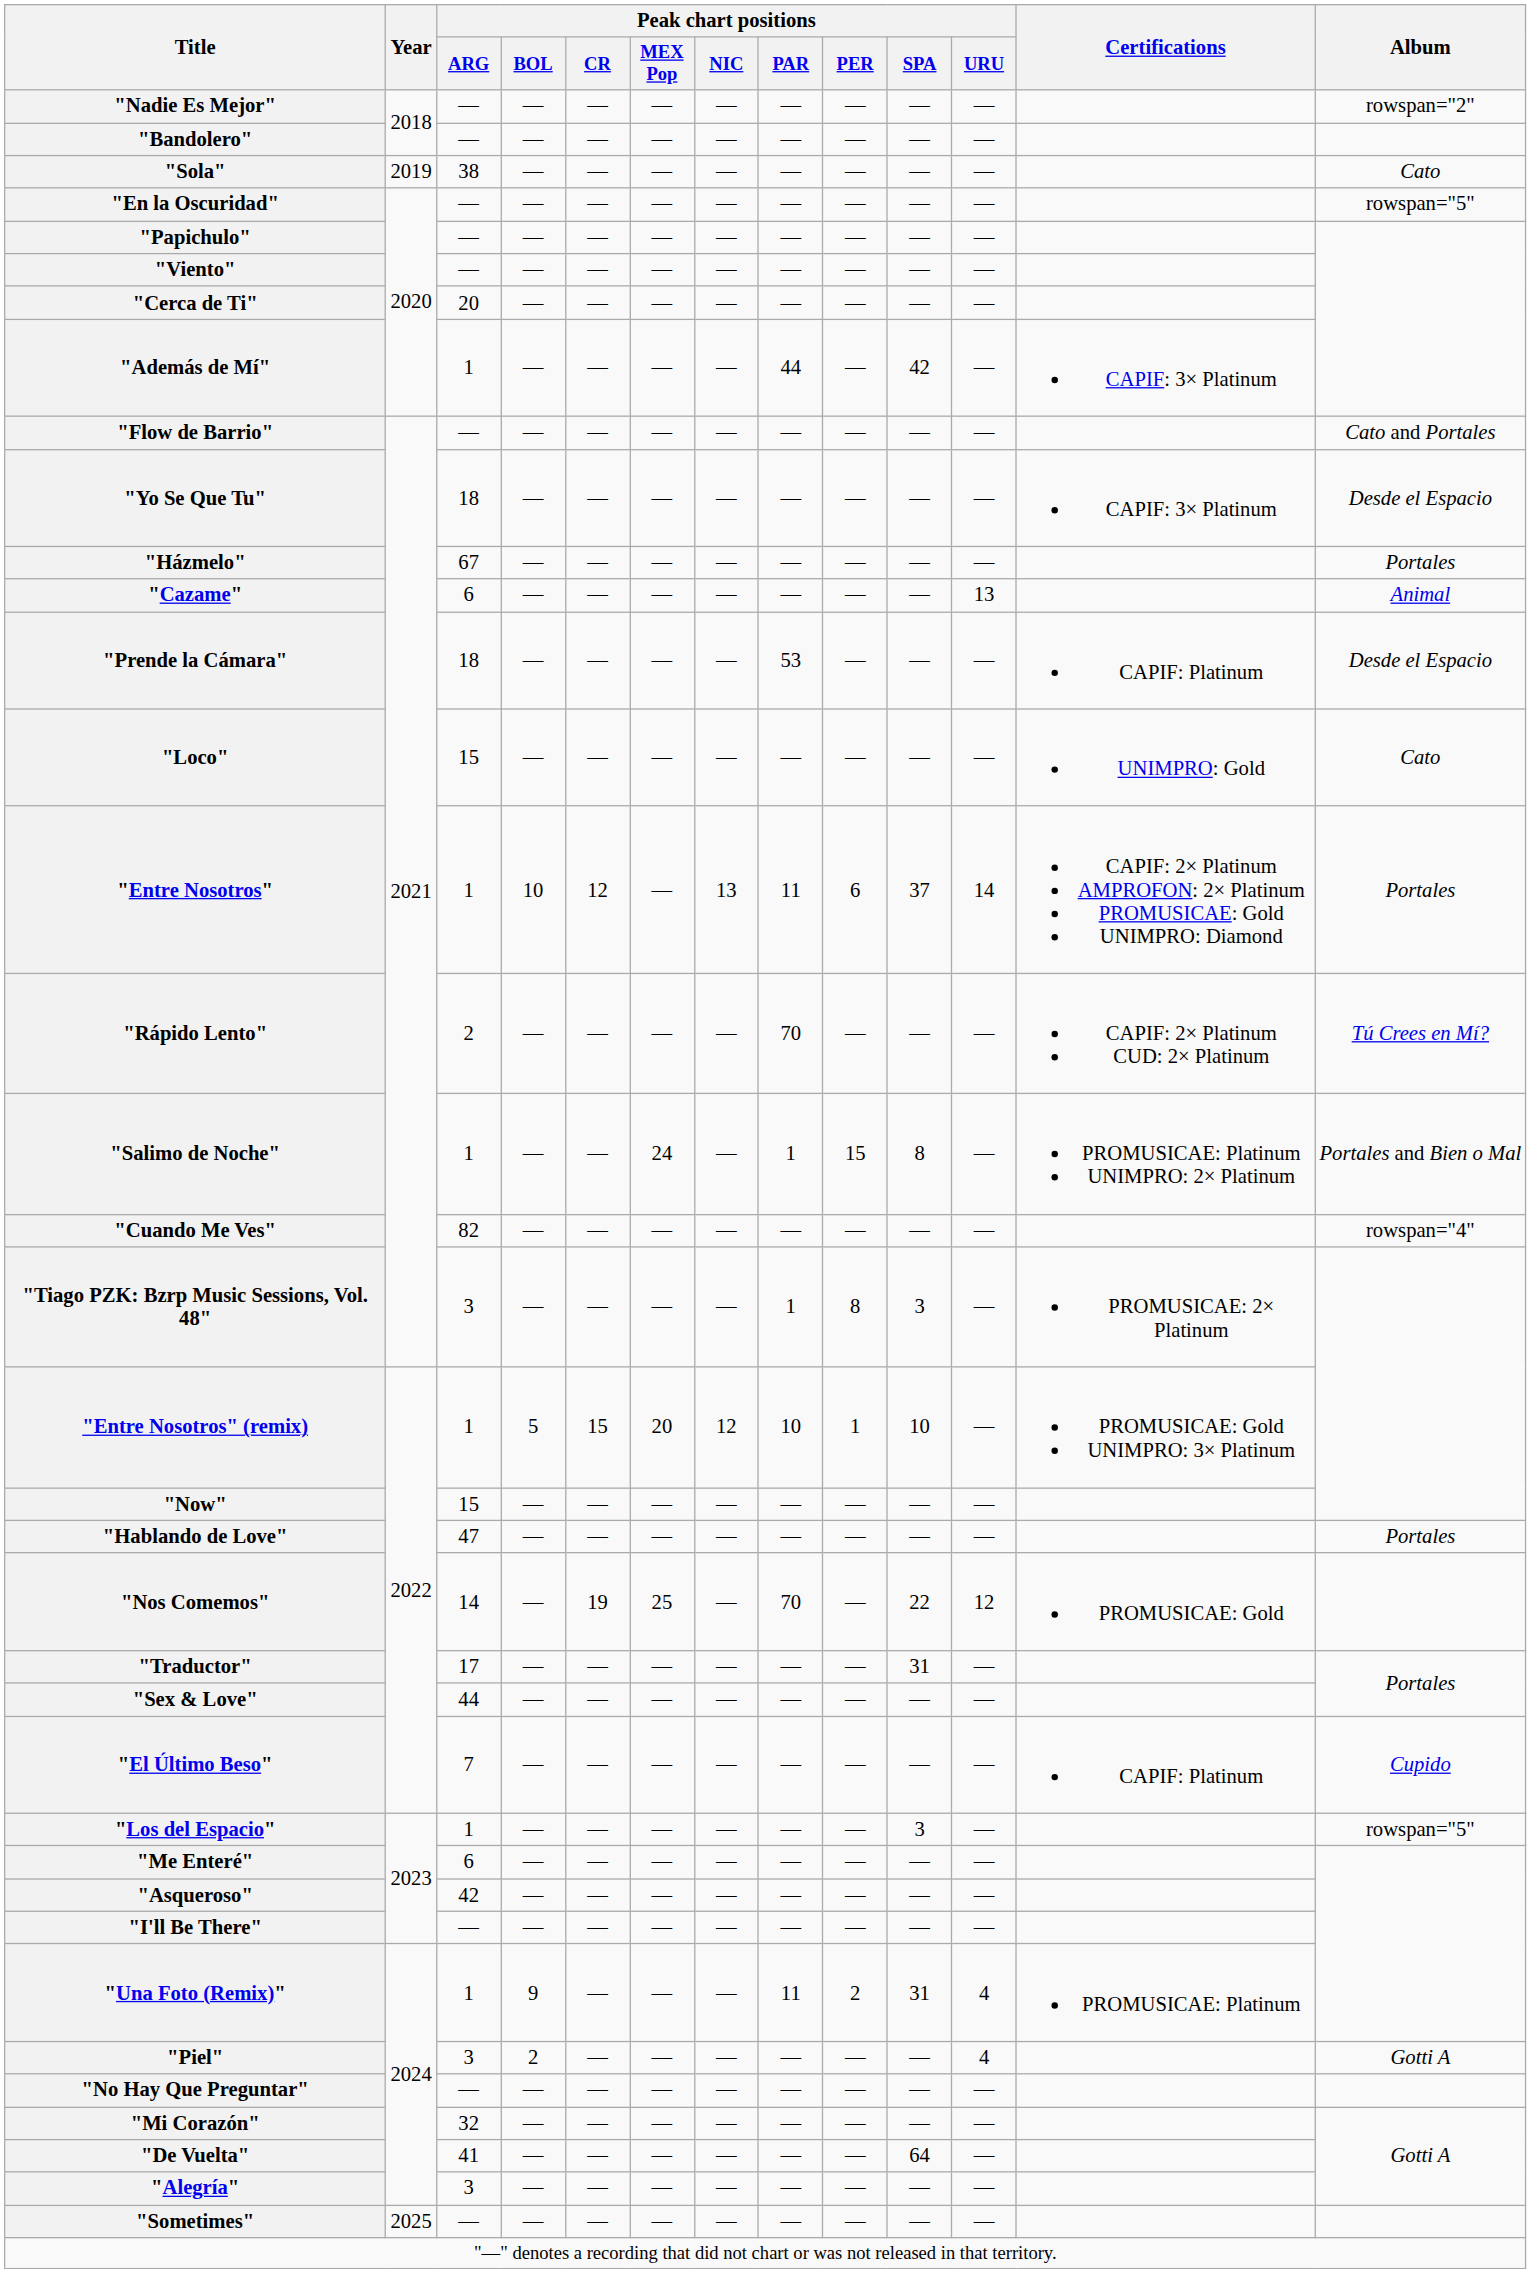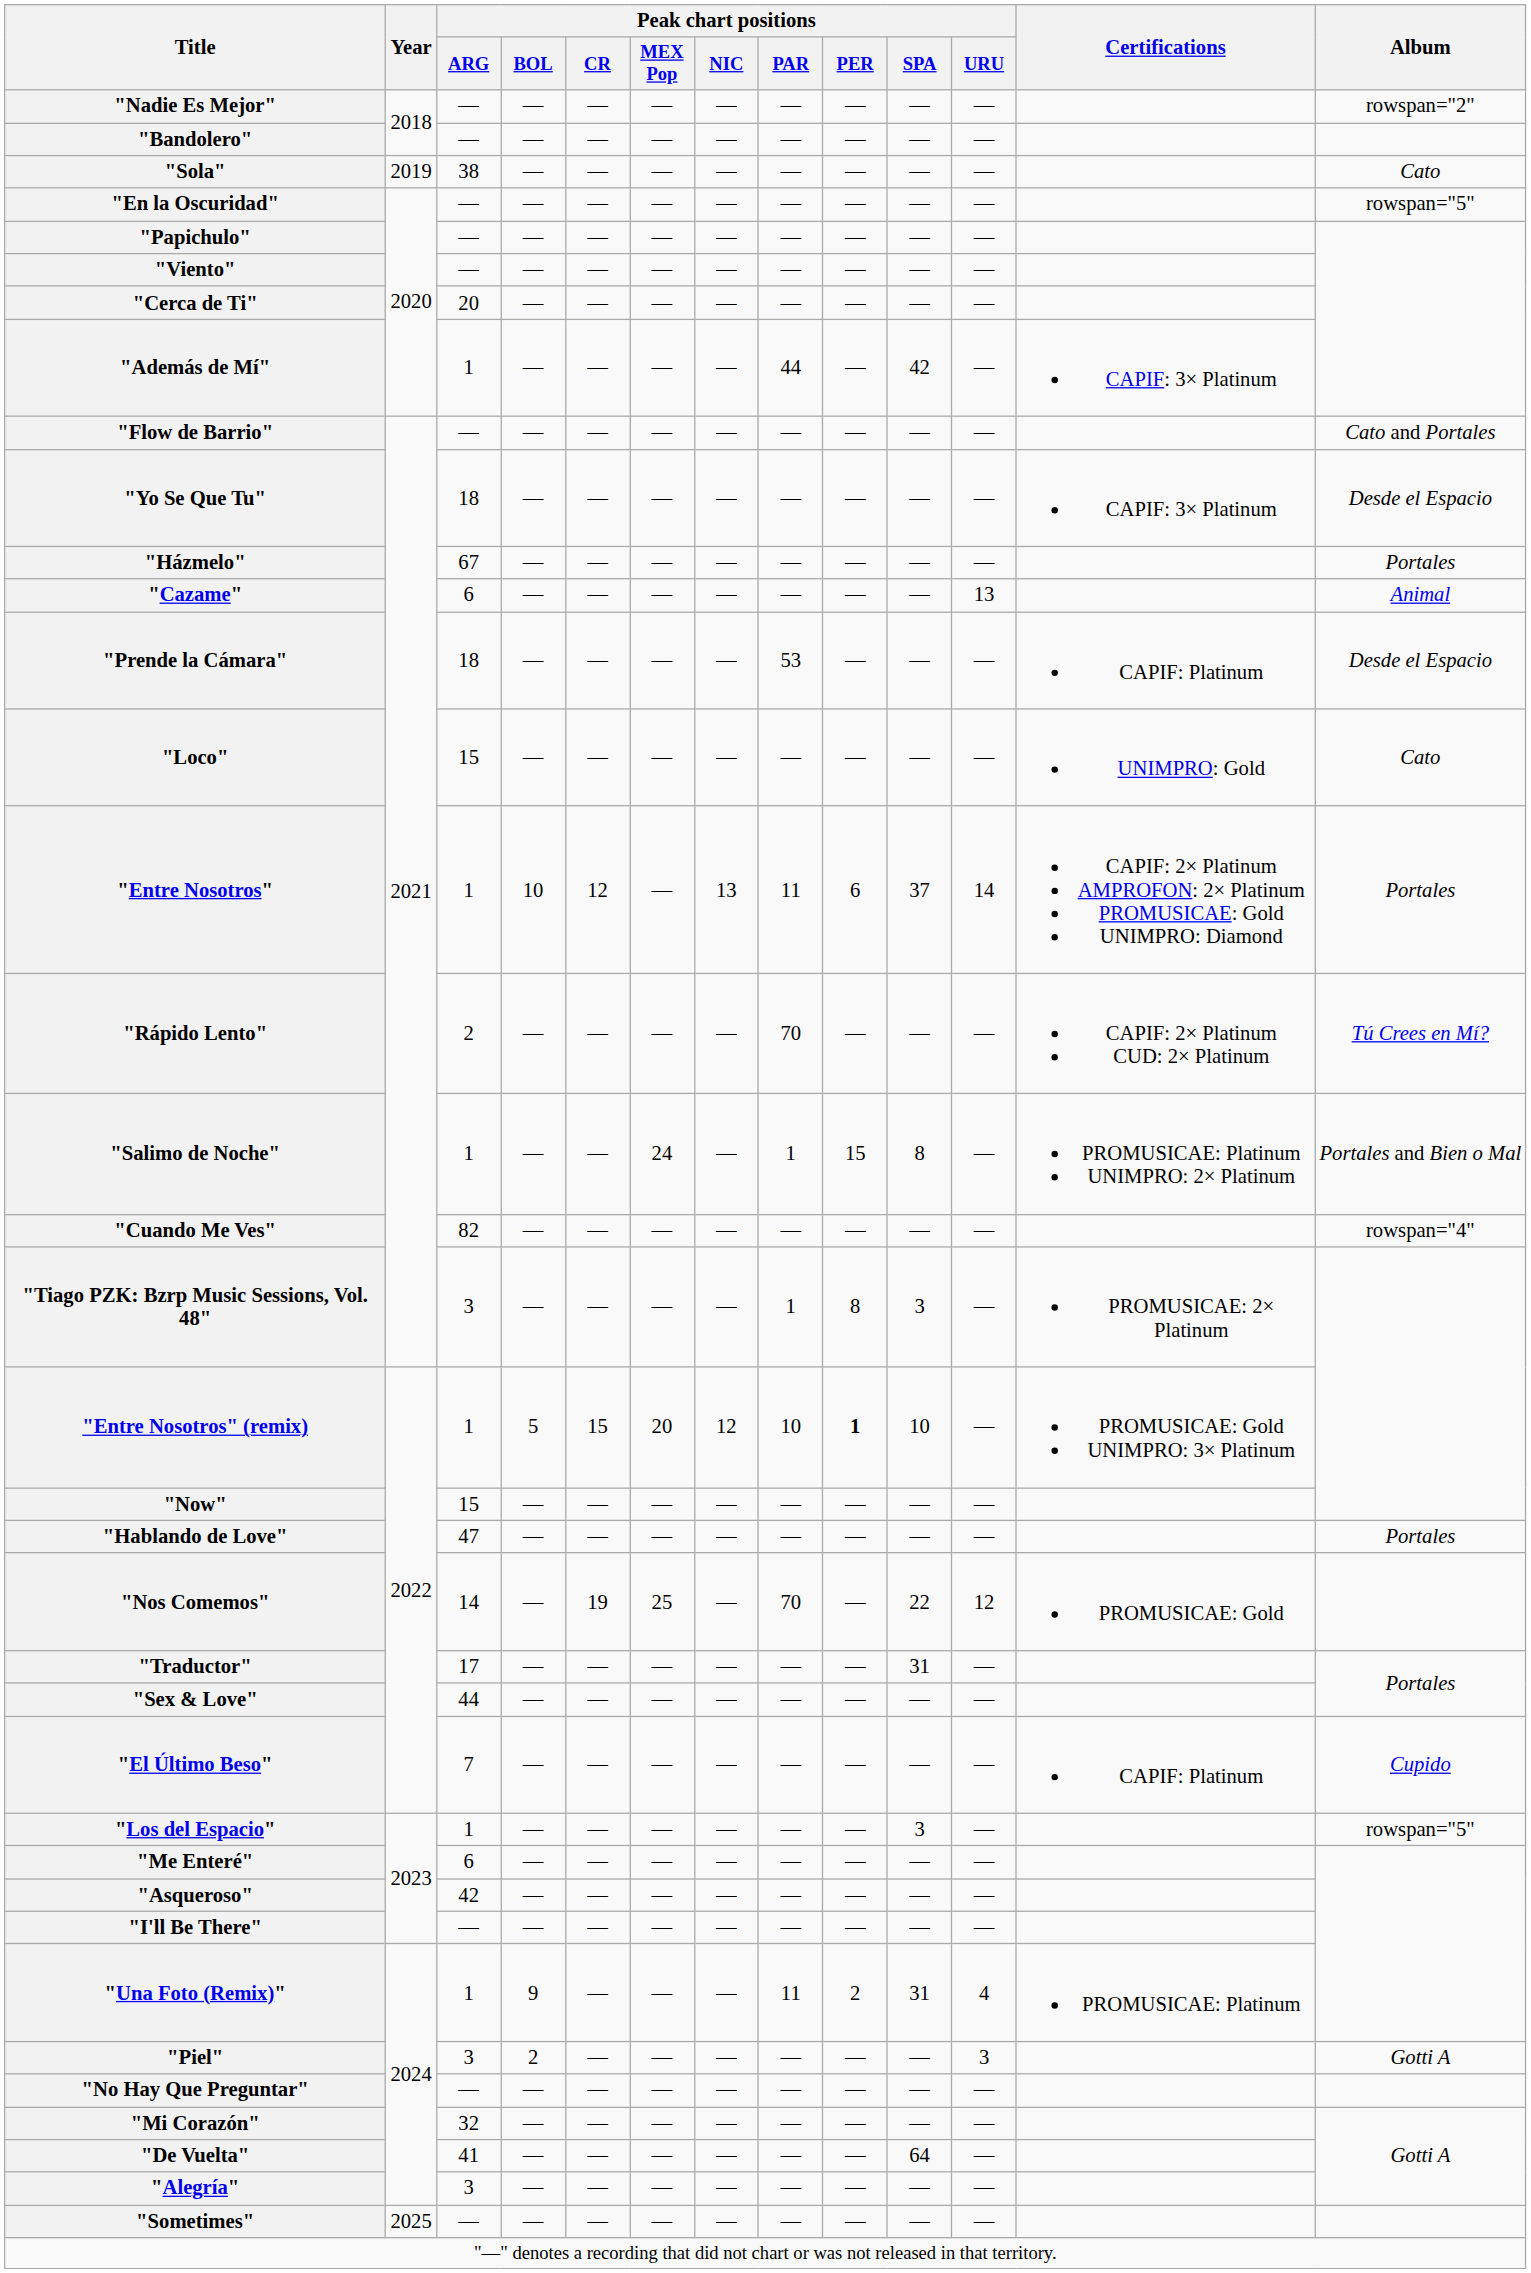(855, 1427) normal -> (855, 1427) bold
(984, 2057) 4 -> (984, 2057) 3
